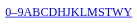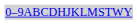(69, 12) no background -> (69, 12) lightgrey background
